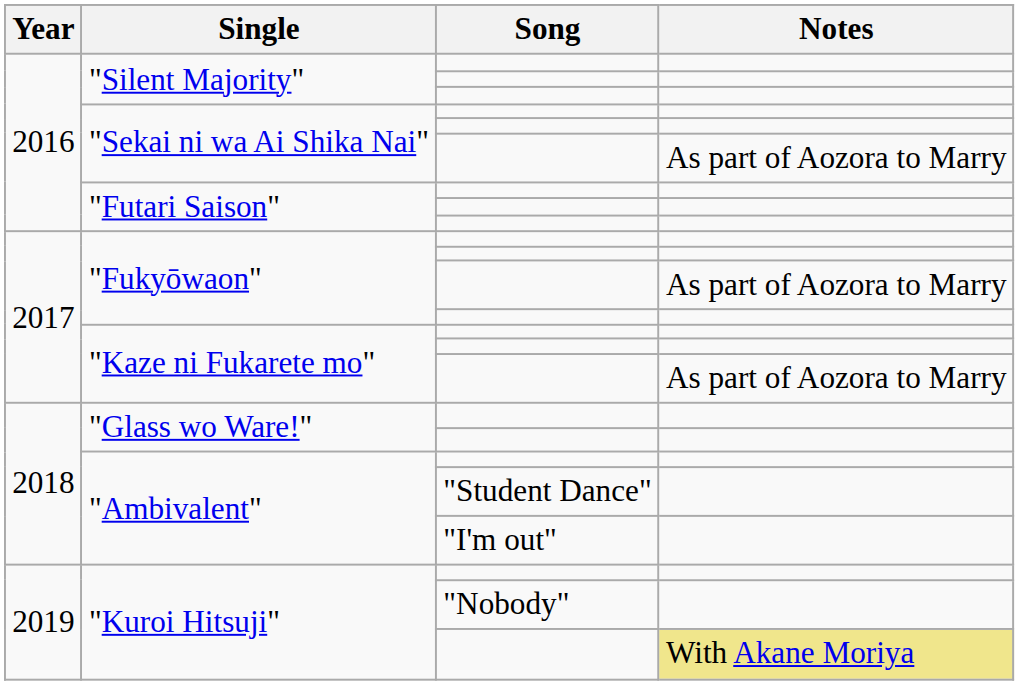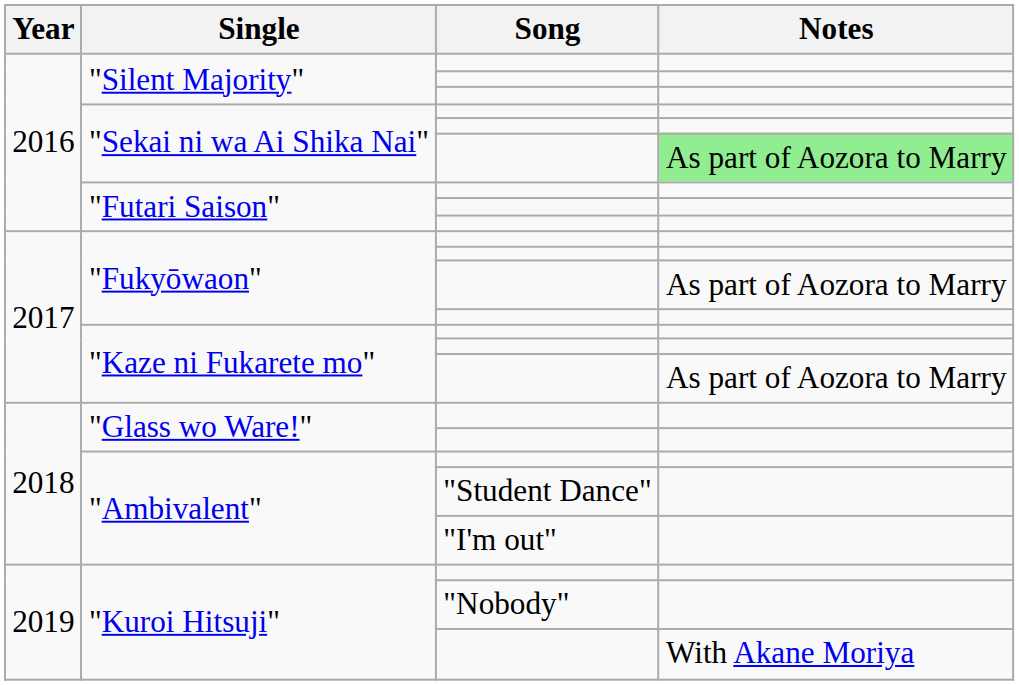(836, 156) no background -> (836, 156) lightgreen background
(790, 653) khaki background -> (790, 653) no background
